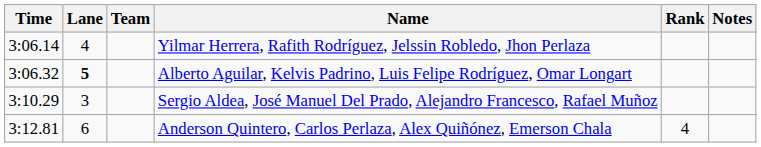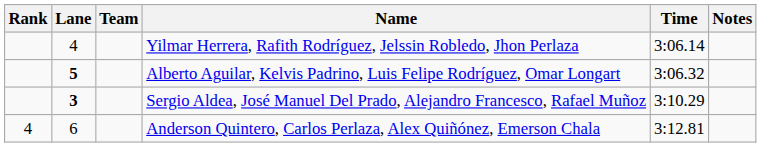columns swapped: (685, 18) <-> (34, 18)
(85, 101) normal -> (73, 101) bold
